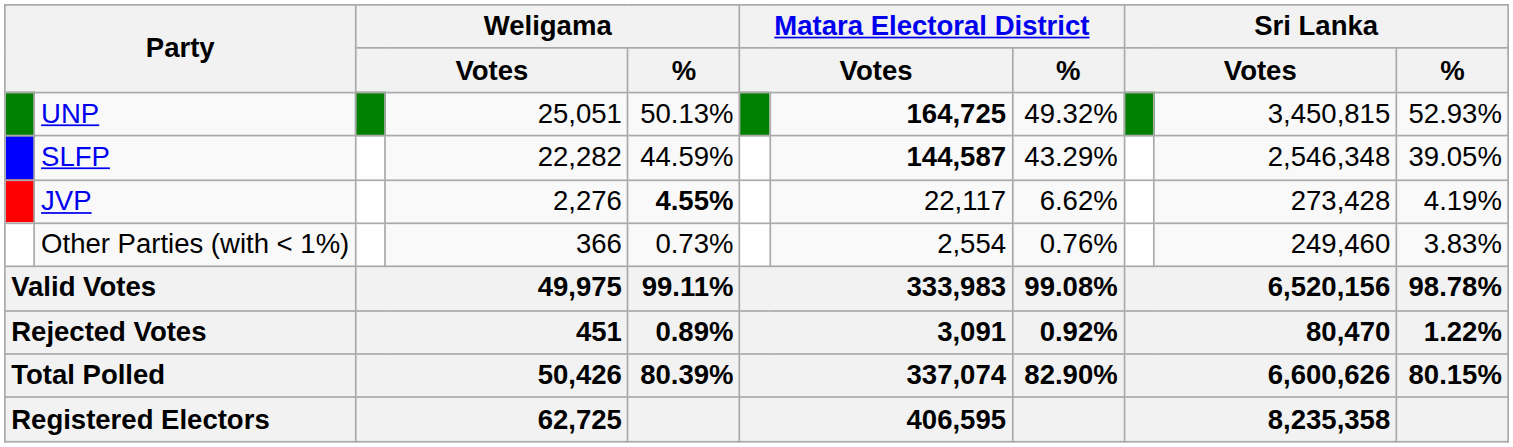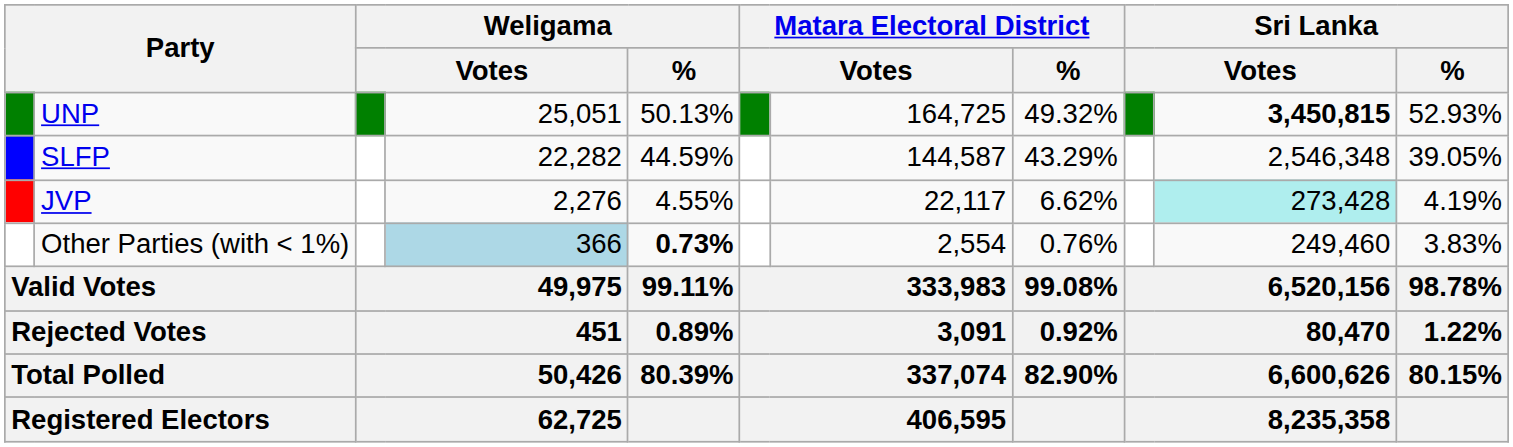(956, 113) bold -> (956, 113) normal
(1329, 113) normal -> (1329, 113) bold
(956, 157) bold -> (956, 157) normal
(694, 200) bold -> (694, 200) normal
(1340, 200) no background -> (1340, 200) paleturquoise background
(599, 244) no background -> (599, 244) lightblue background
(694, 244) normal -> (694, 244) bold
